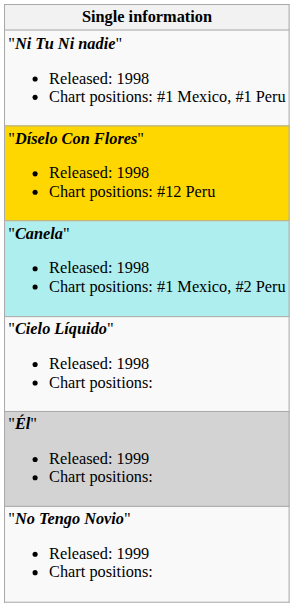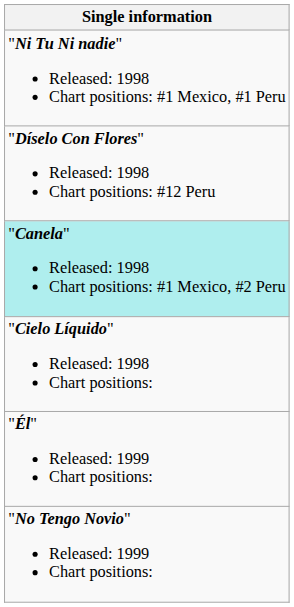(147, 165) gold background -> (147, 165) no background
(147, 451) lightgrey background -> (147, 451) no background
